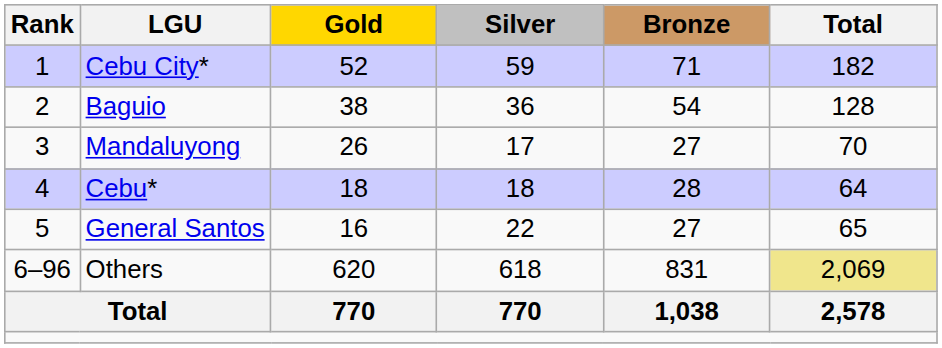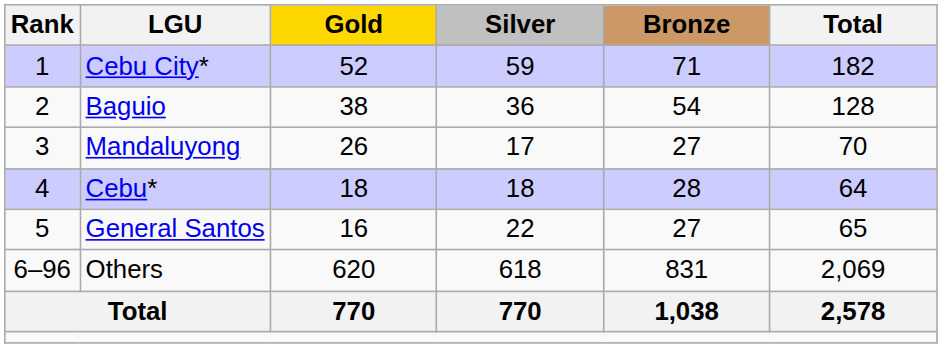(853, 270) khaki background -> (853, 270) no background
